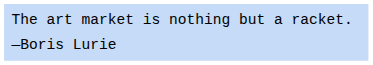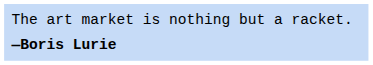(64, 45) normal -> (64, 45) bold
